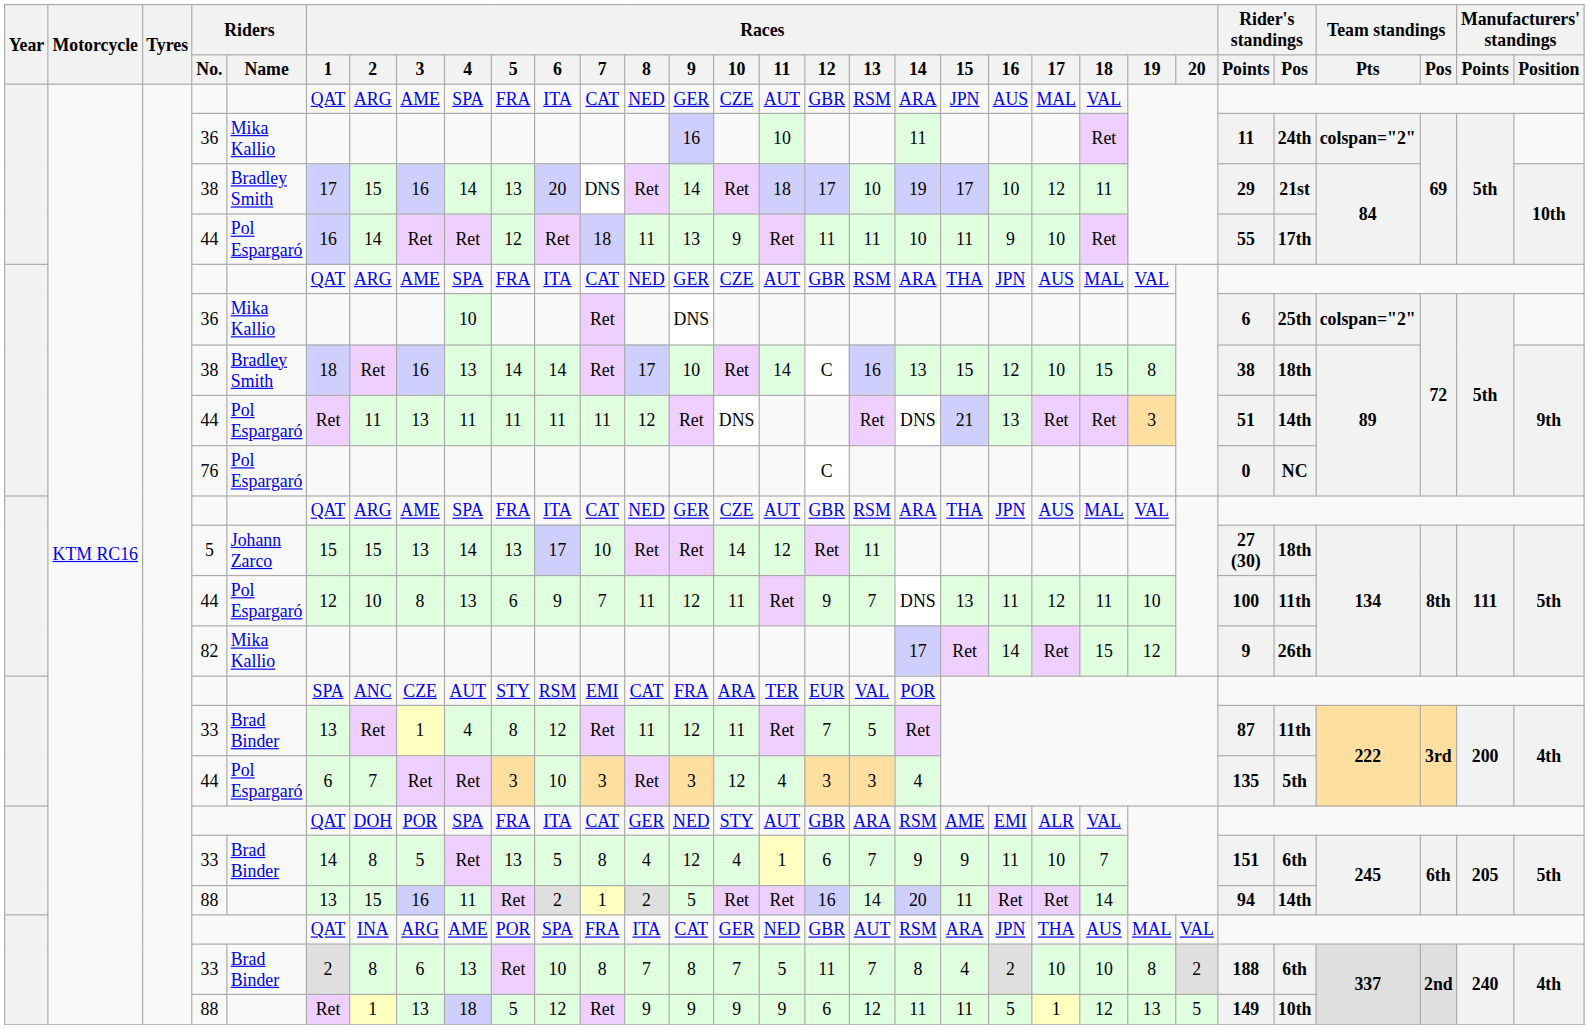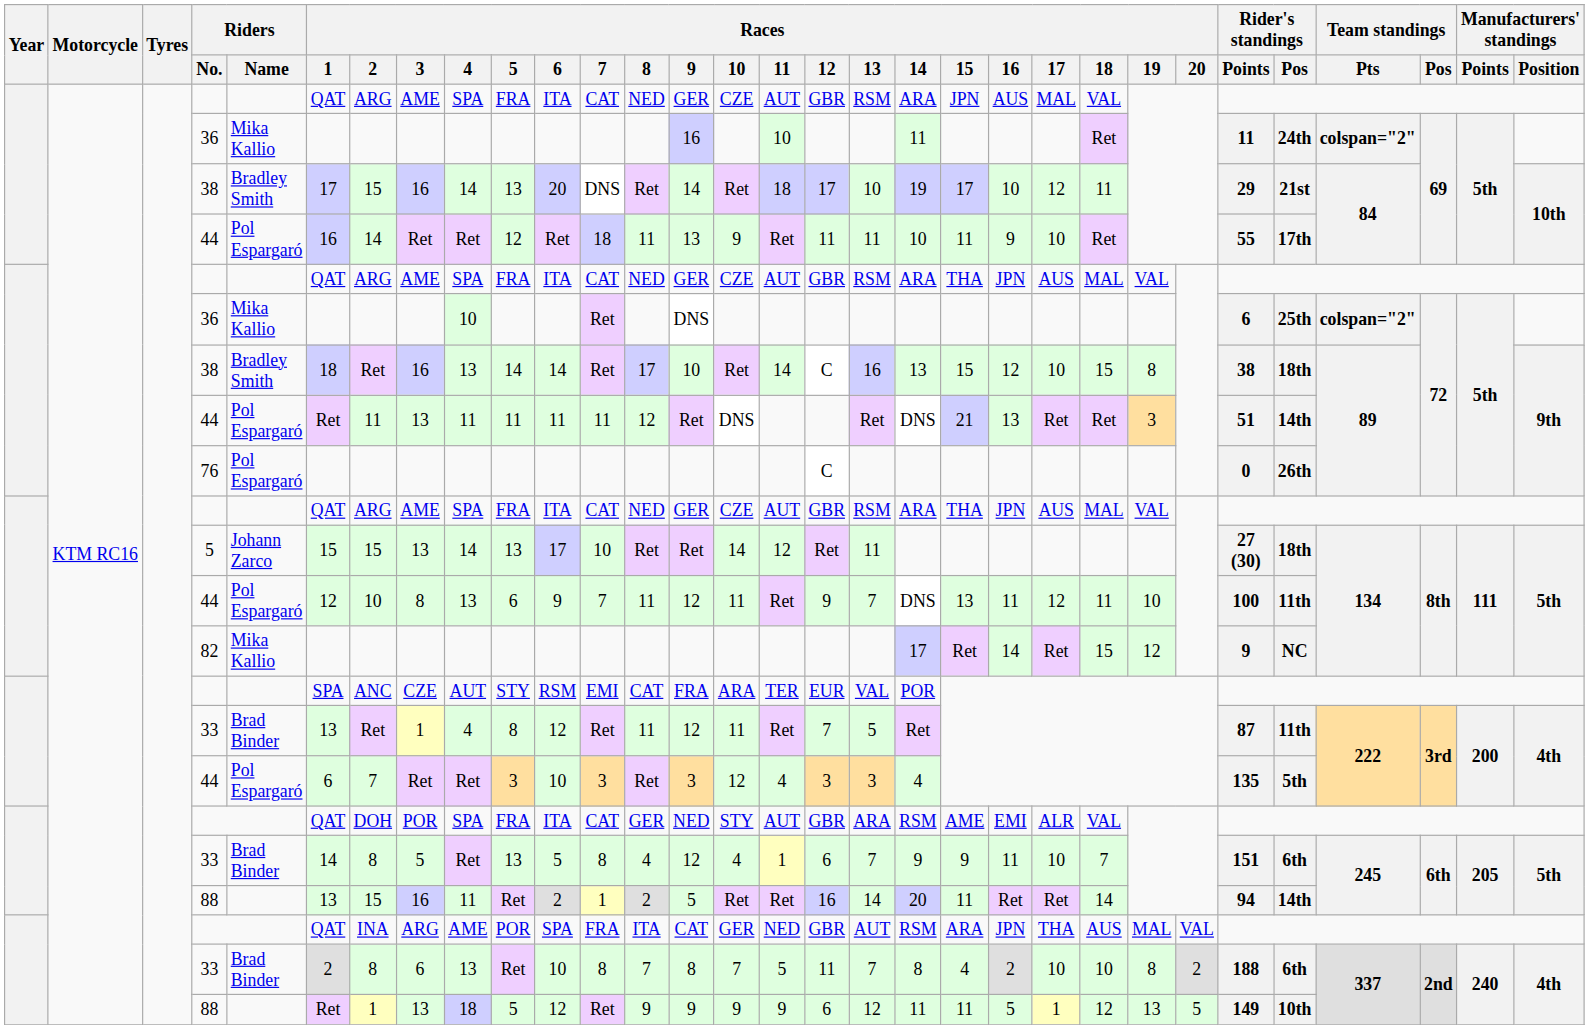(1295, 470) NC -> (1295, 470) 26th
(1295, 651) 26th -> (1295, 651) NC
